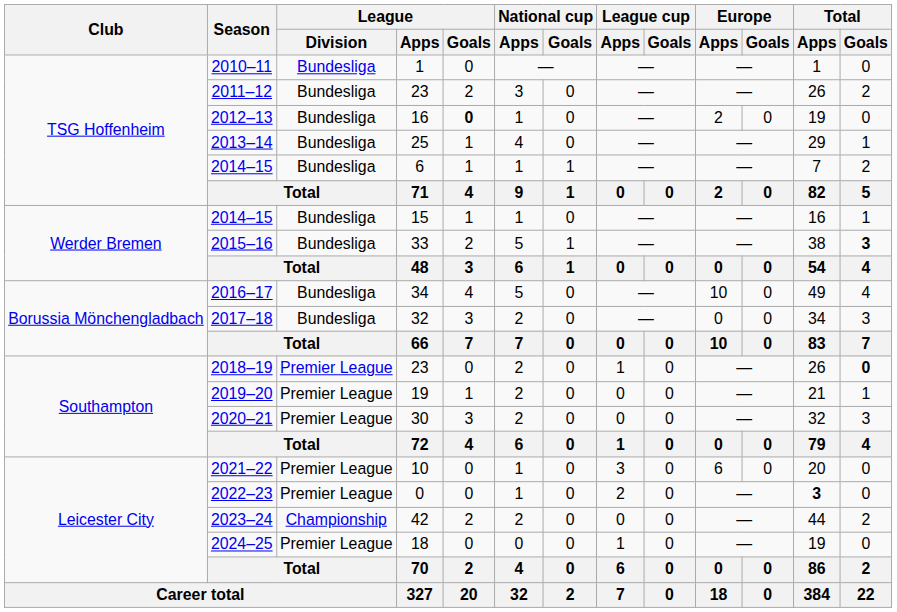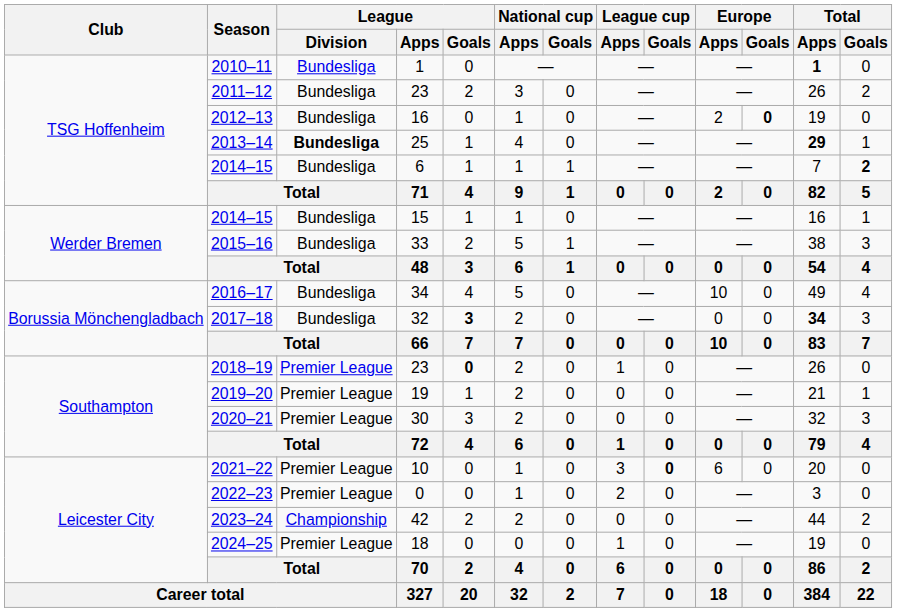(817, 67) normal -> (817, 67) bold
(469, 117) bold -> (469, 117) normal
(768, 117) normal -> (768, 117) bold
(336, 142) normal -> (336, 142) bold
(817, 142) normal -> (817, 142) bold
(866, 167) normal -> (866, 167) bold
(866, 243) bold -> (866, 243) normal
(469, 318) normal -> (469, 318) bold
(817, 318) normal -> (817, 318) bold
(469, 368) normal -> (469, 368) bold
(866, 368) bold -> (866, 368) normal
(669, 469) normal -> (669, 469) bold
(817, 494) bold -> (817, 494) normal
